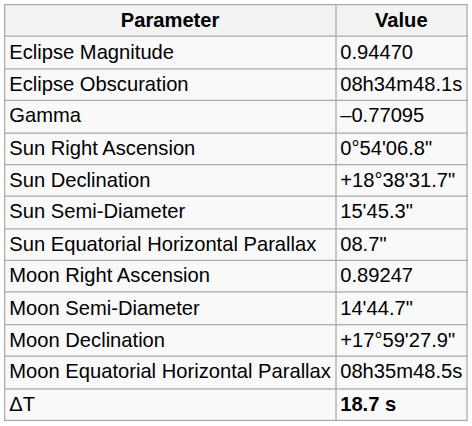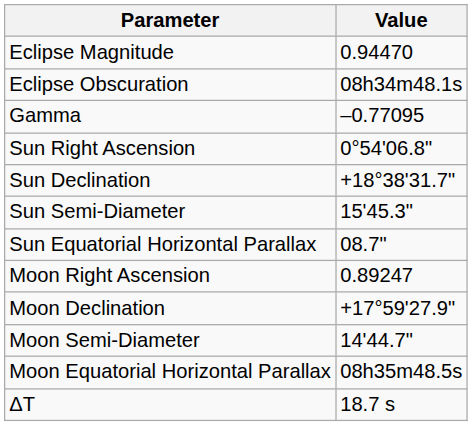rows swapped: (87, 340) <-> (105, 308)
(368, 404) bold -> (368, 404) normal
